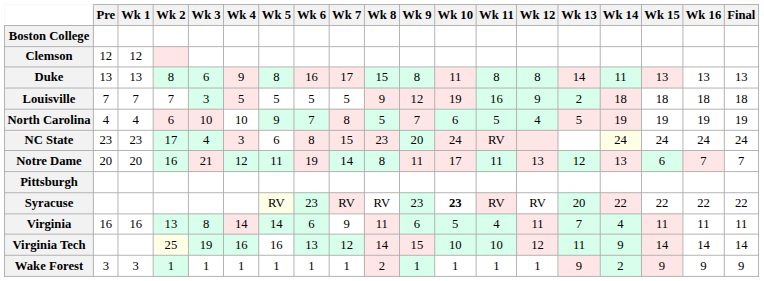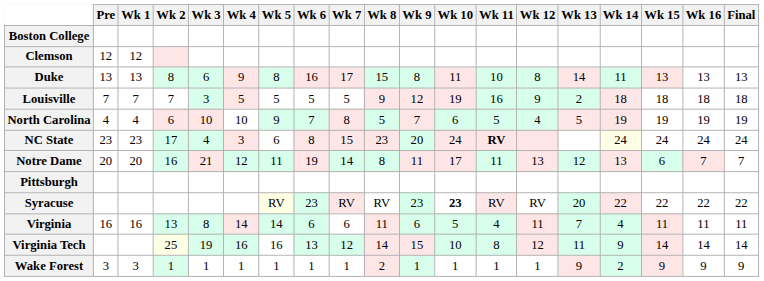(496, 78) 8 -> (496, 78) 10
(496, 140) normal -> (496, 140) bold
(347, 224) 9 -> (347, 224) 6
(496, 245) 10 -> (496, 245) 8
